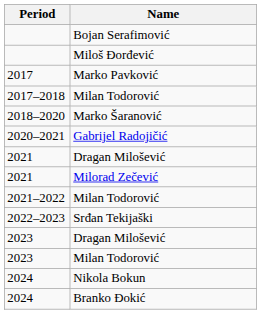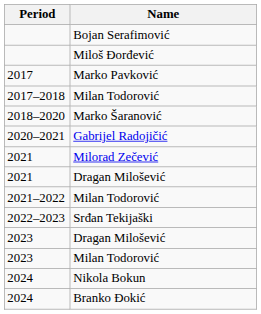(119, 156) Dragan Milošević -> (116, 156) Milorad Zečević
(116, 177) Milorad Zečević -> (119, 177) Dragan Milošević
